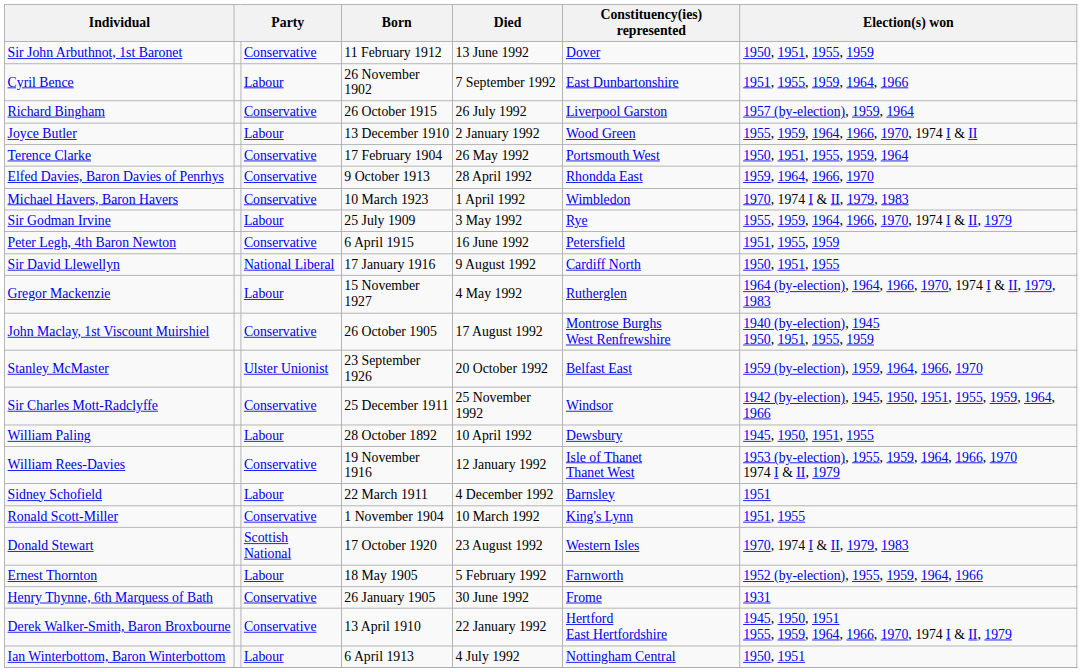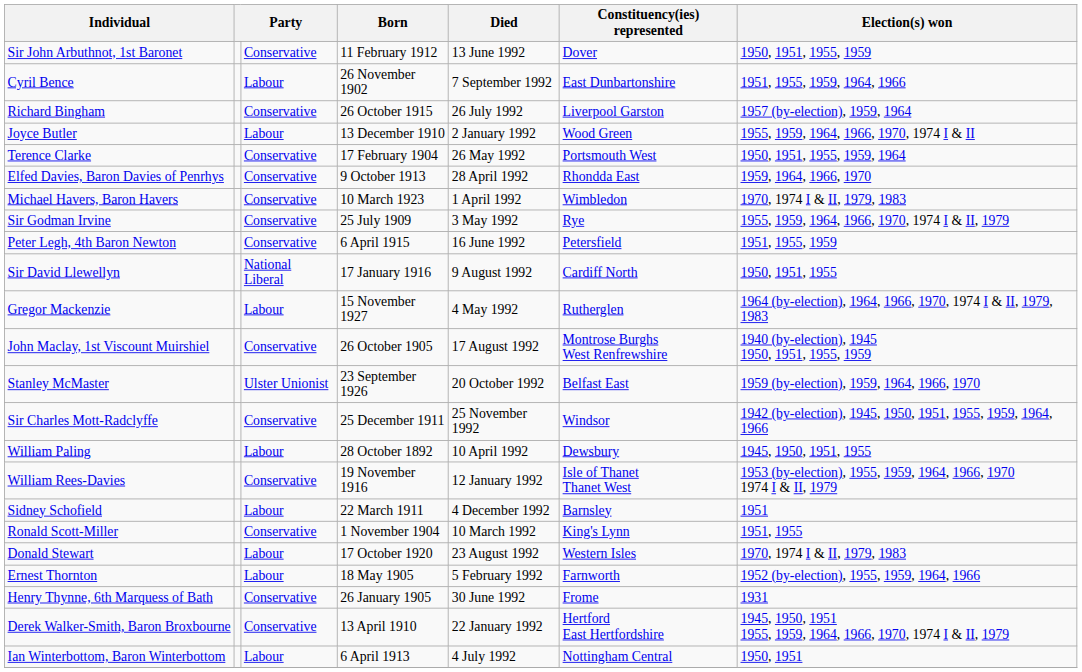(264, 220) Labour -> (280, 220) Conservative
(268, 546) Scottish National -> (264, 553) Labour
